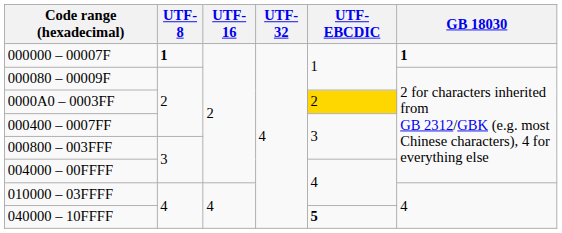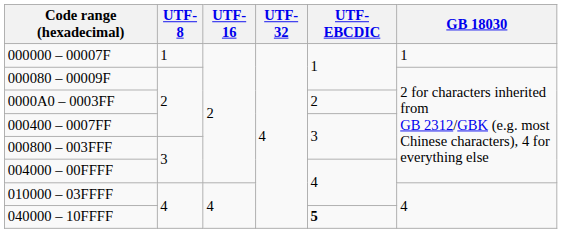(164, 55) bold -> (164, 55) normal
(404, 55) bold -> (404, 55) normal
(314, 101) gold background -> (314, 101) no background
